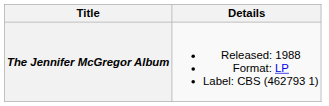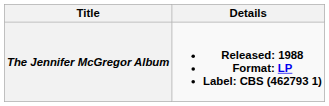(247, 68) normal -> (248, 68) bold
